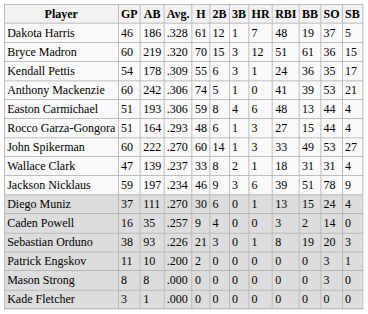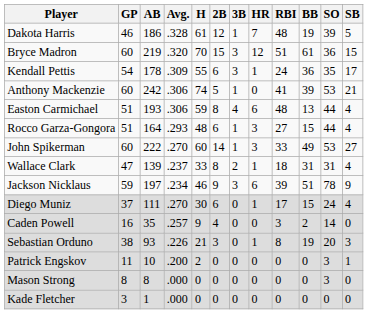(330, 33) 37 -> (330, 33) 39
(281, 204) 13 -> (281, 204) 17
